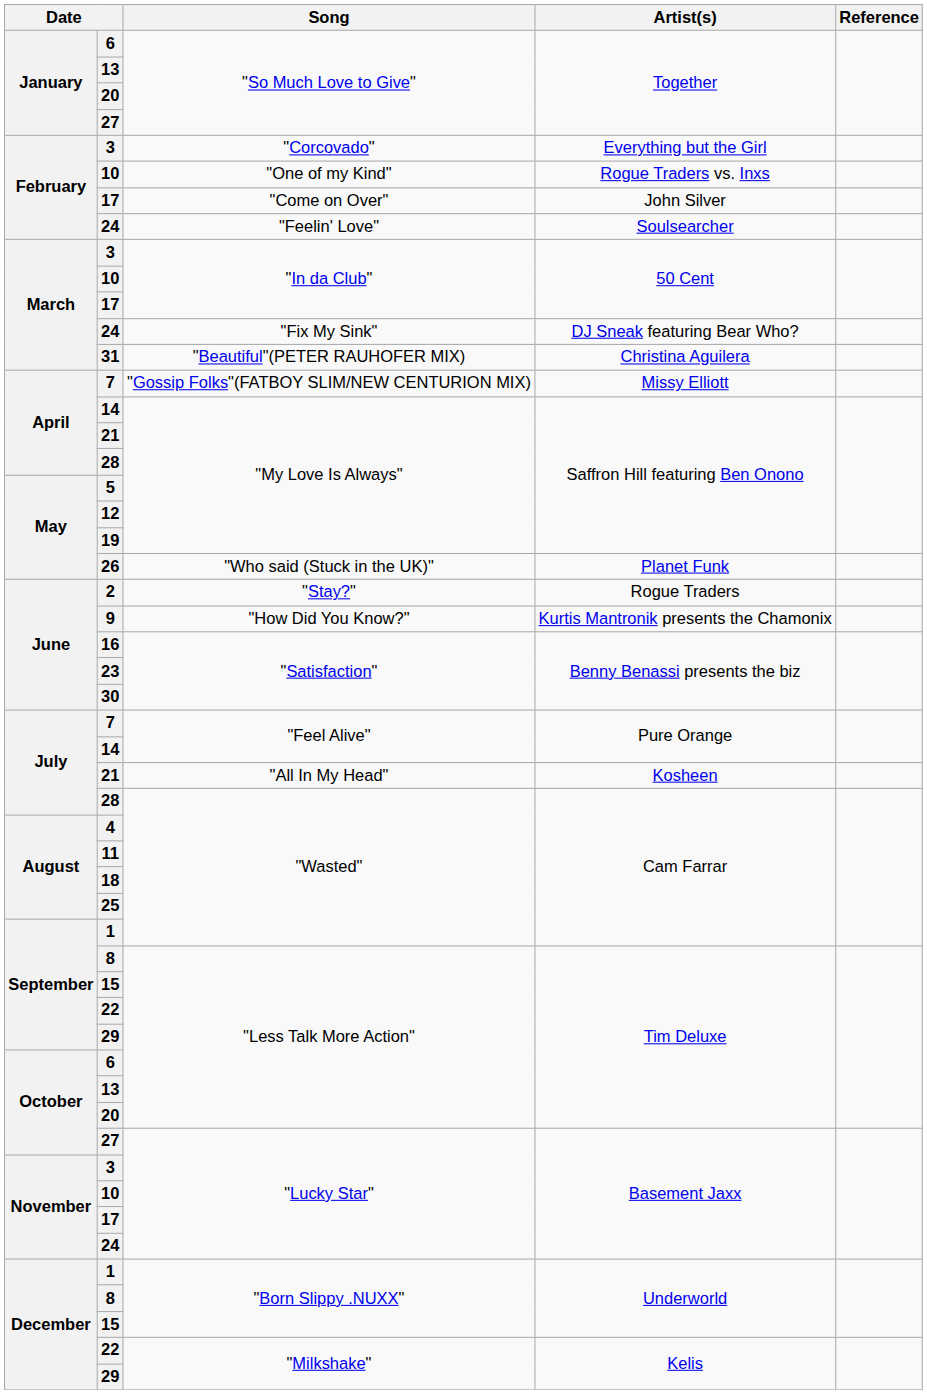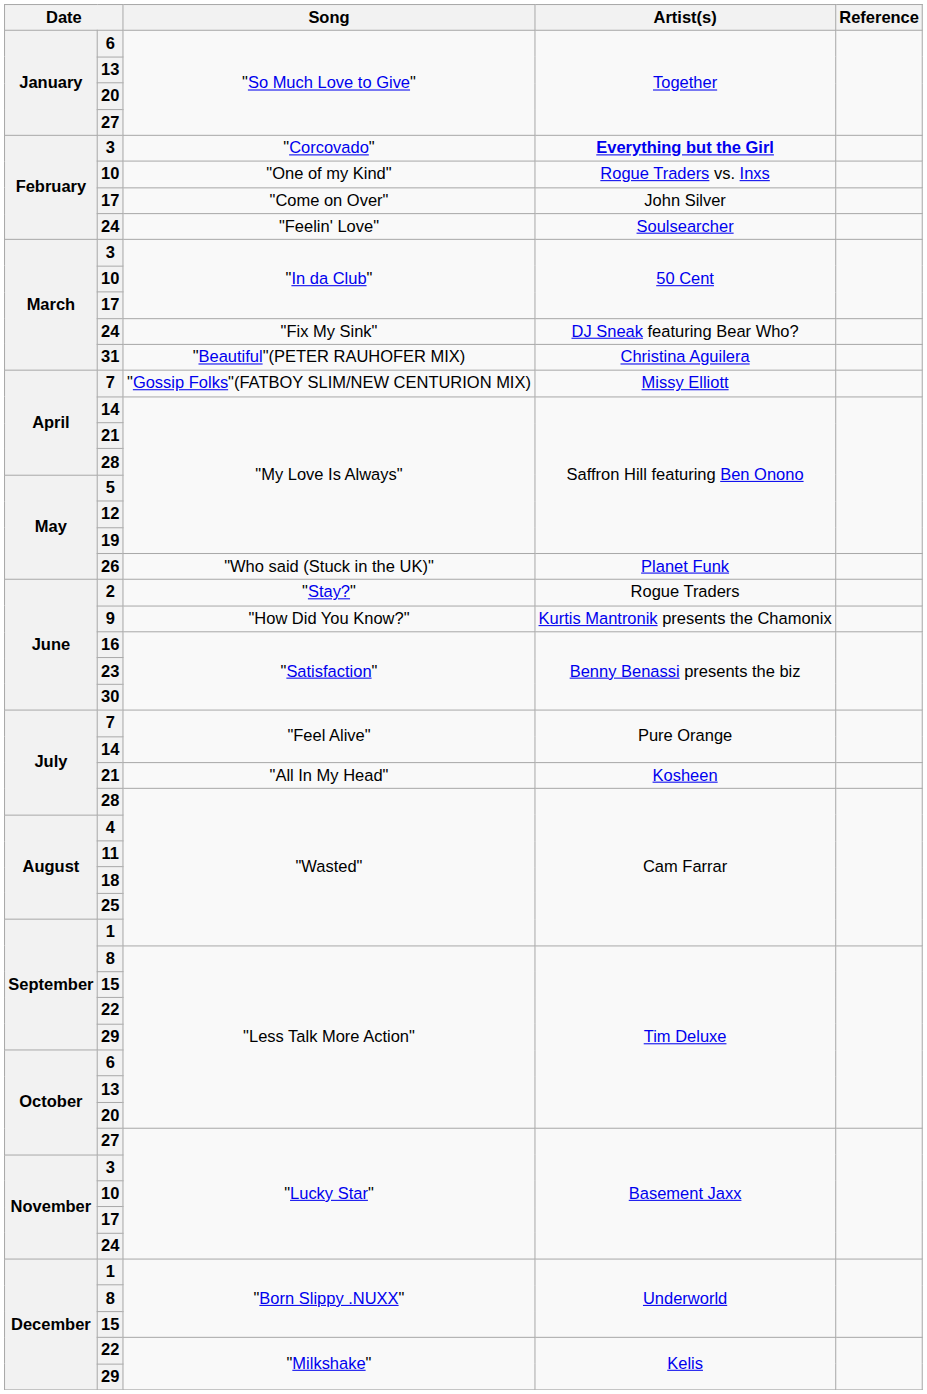(685, 148) normal -> (685, 148) bold
